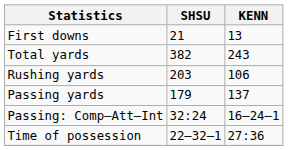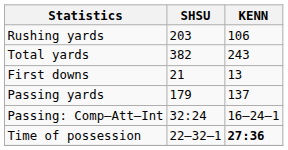rows swapped: (48, 35) <-> (56, 75)
(246, 136) normal -> (246, 136) bold
